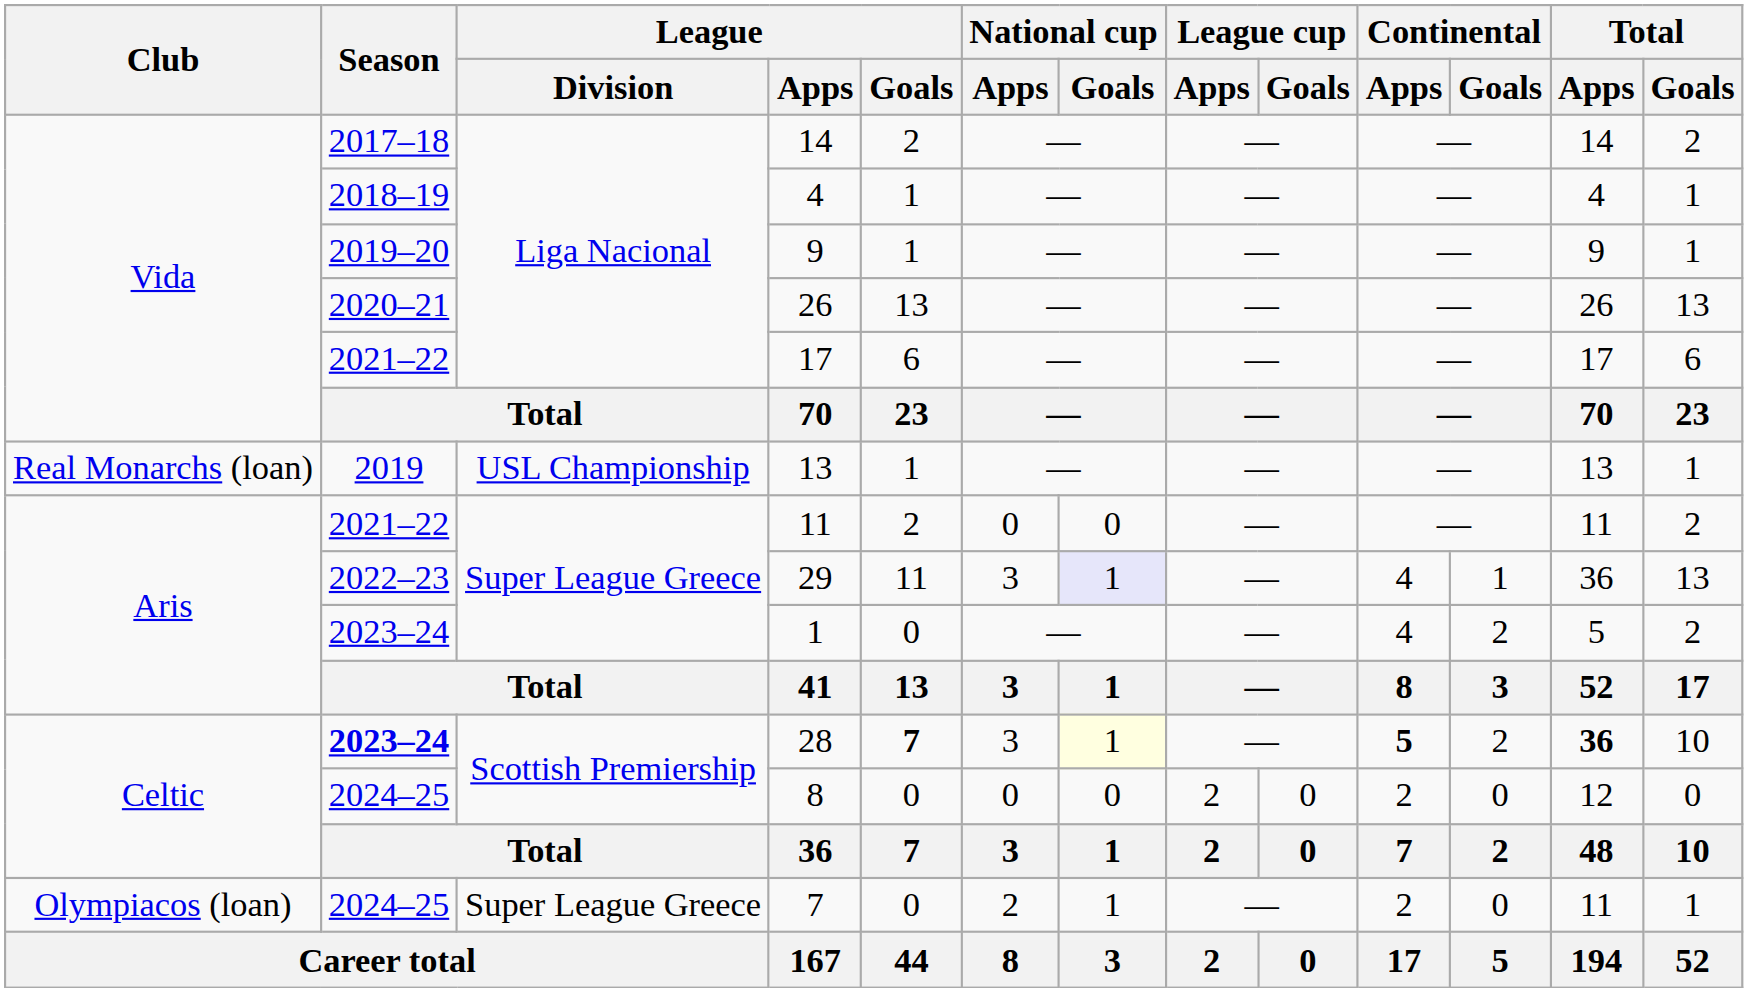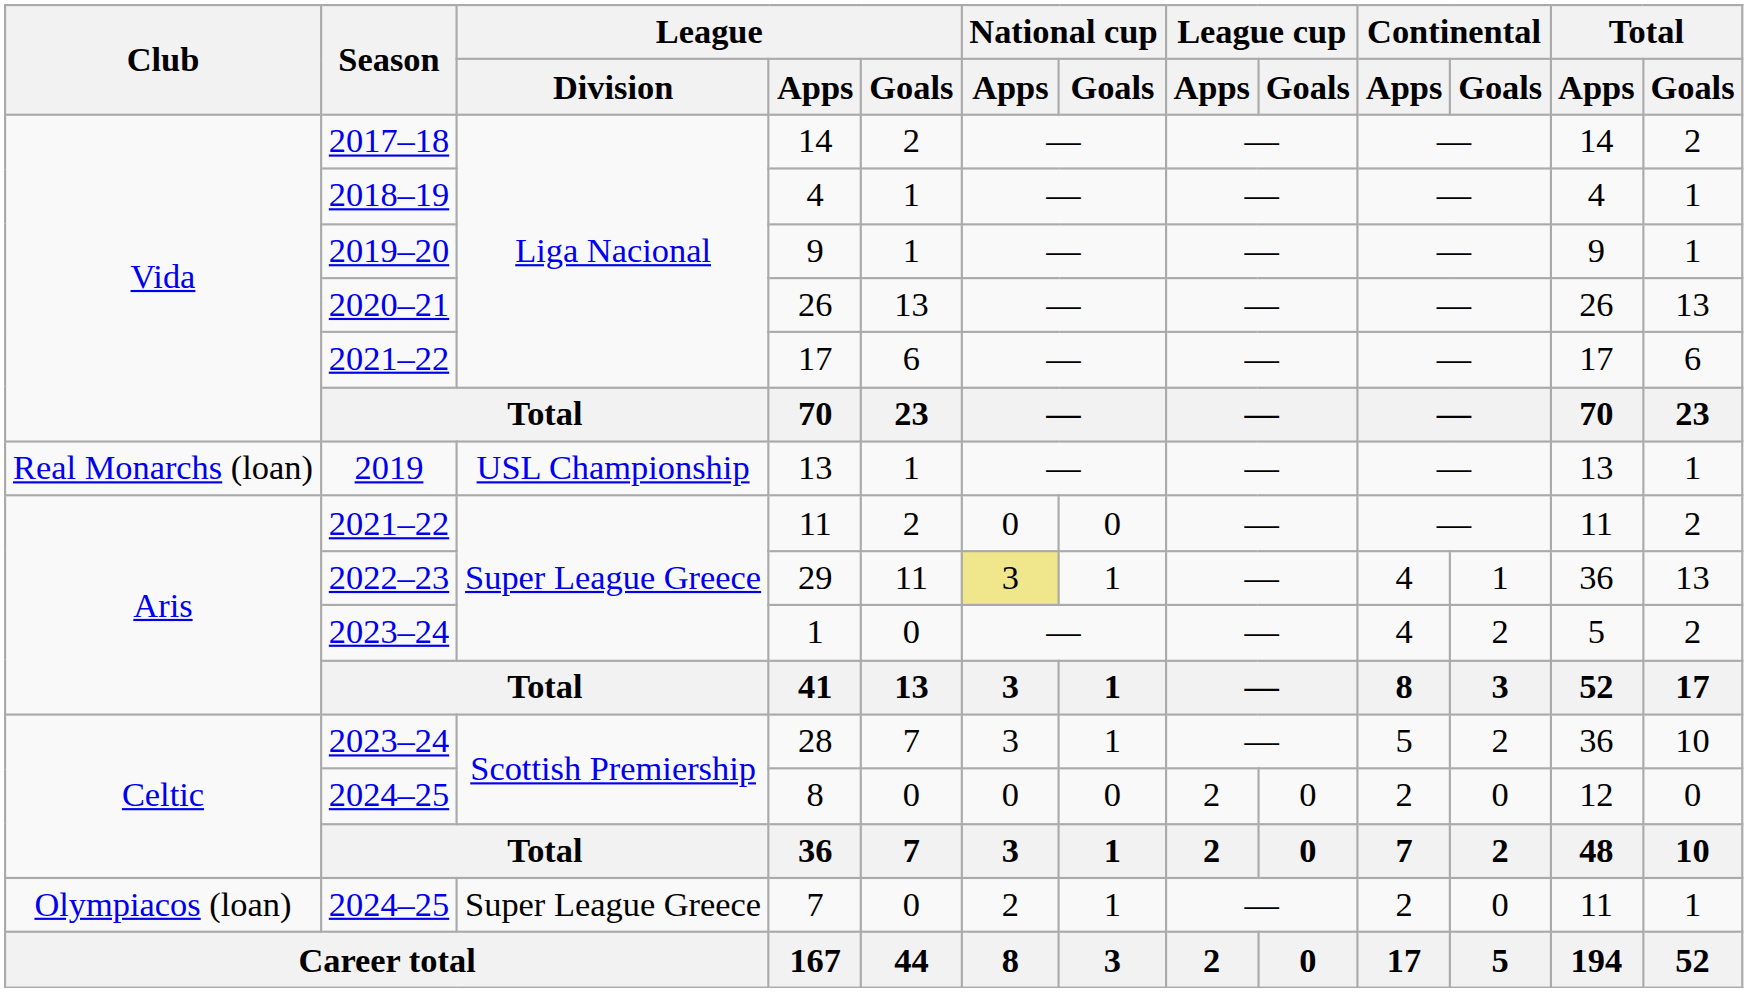(1010, 577) no background -> (1010, 577) khaki background
(1112, 577) lavender background -> (1112, 577) no background
(389, 741) bold -> (389, 741) normal
(911, 741) bold -> (911, 741) normal
(1112, 741) lightyellow background -> (1112, 741) no background
(1404, 741) bold -> (1404, 741) normal
(1596, 741) bold -> (1596, 741) normal
